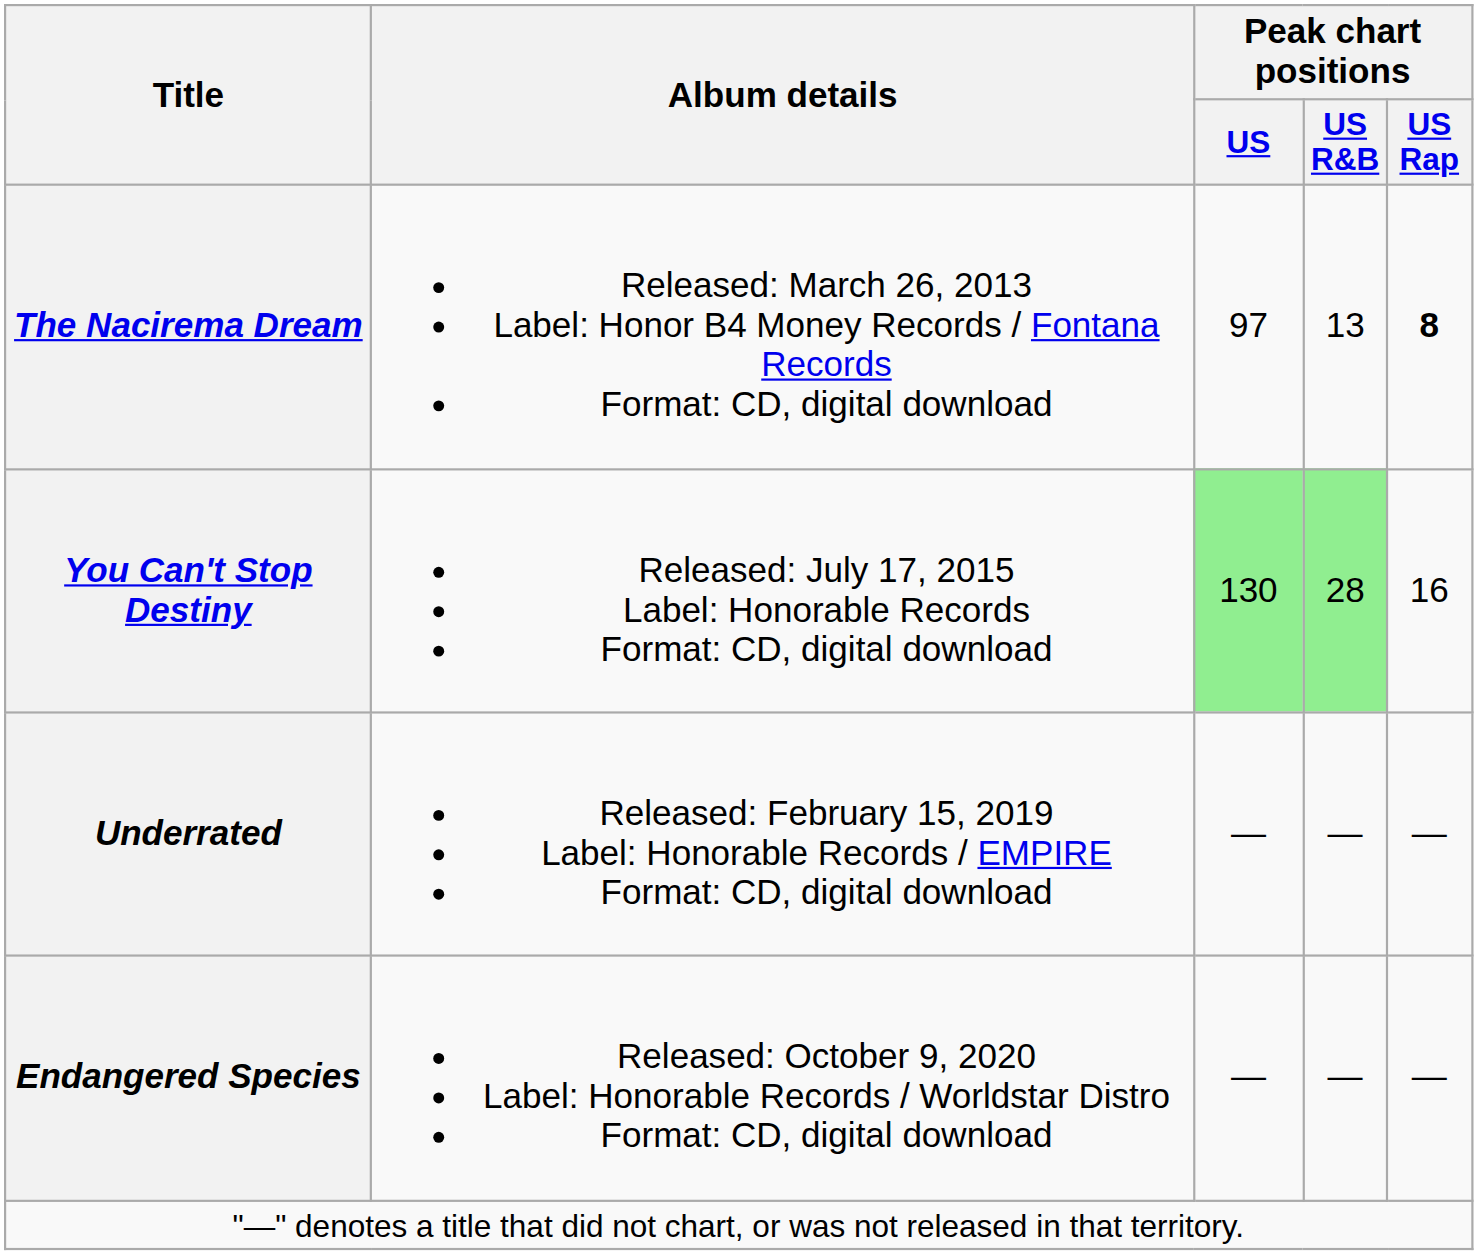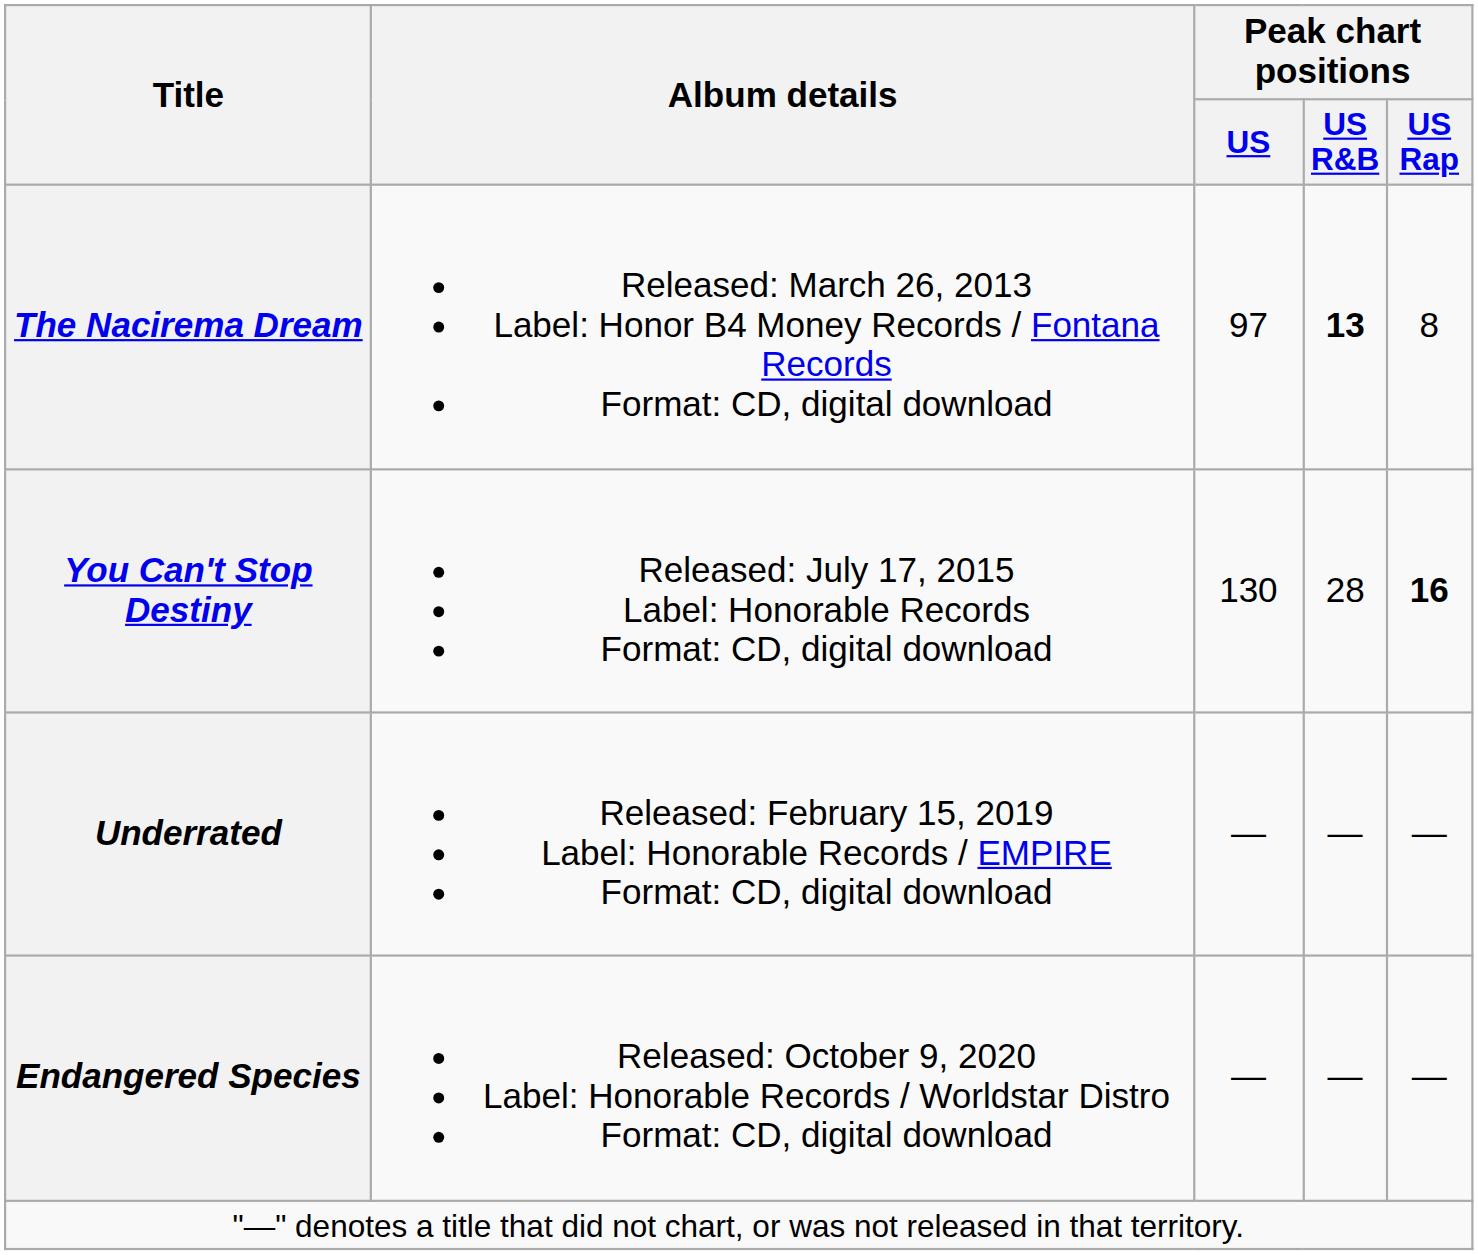(1345, 326) normal -> (1345, 326) bold
(1429, 326) bold -> (1429, 326) normal
(1248, 589) lightgreen background -> (1248, 589) no background
(1345, 589) lightgreen background -> (1345, 589) no background
(1429, 589) normal -> (1429, 589) bold
